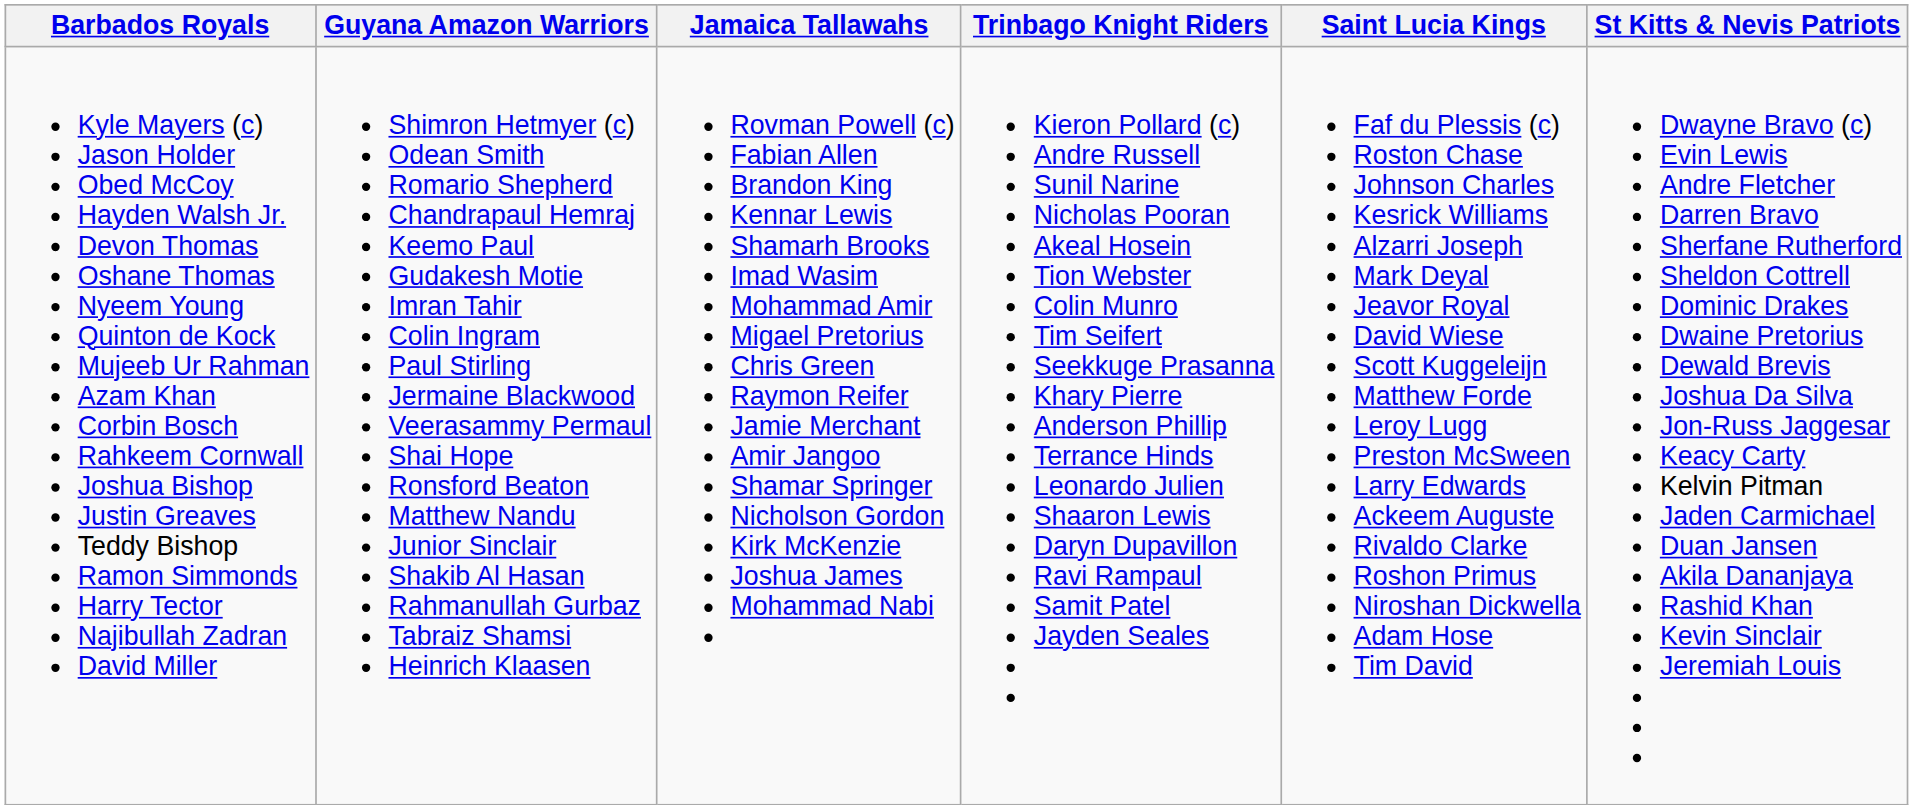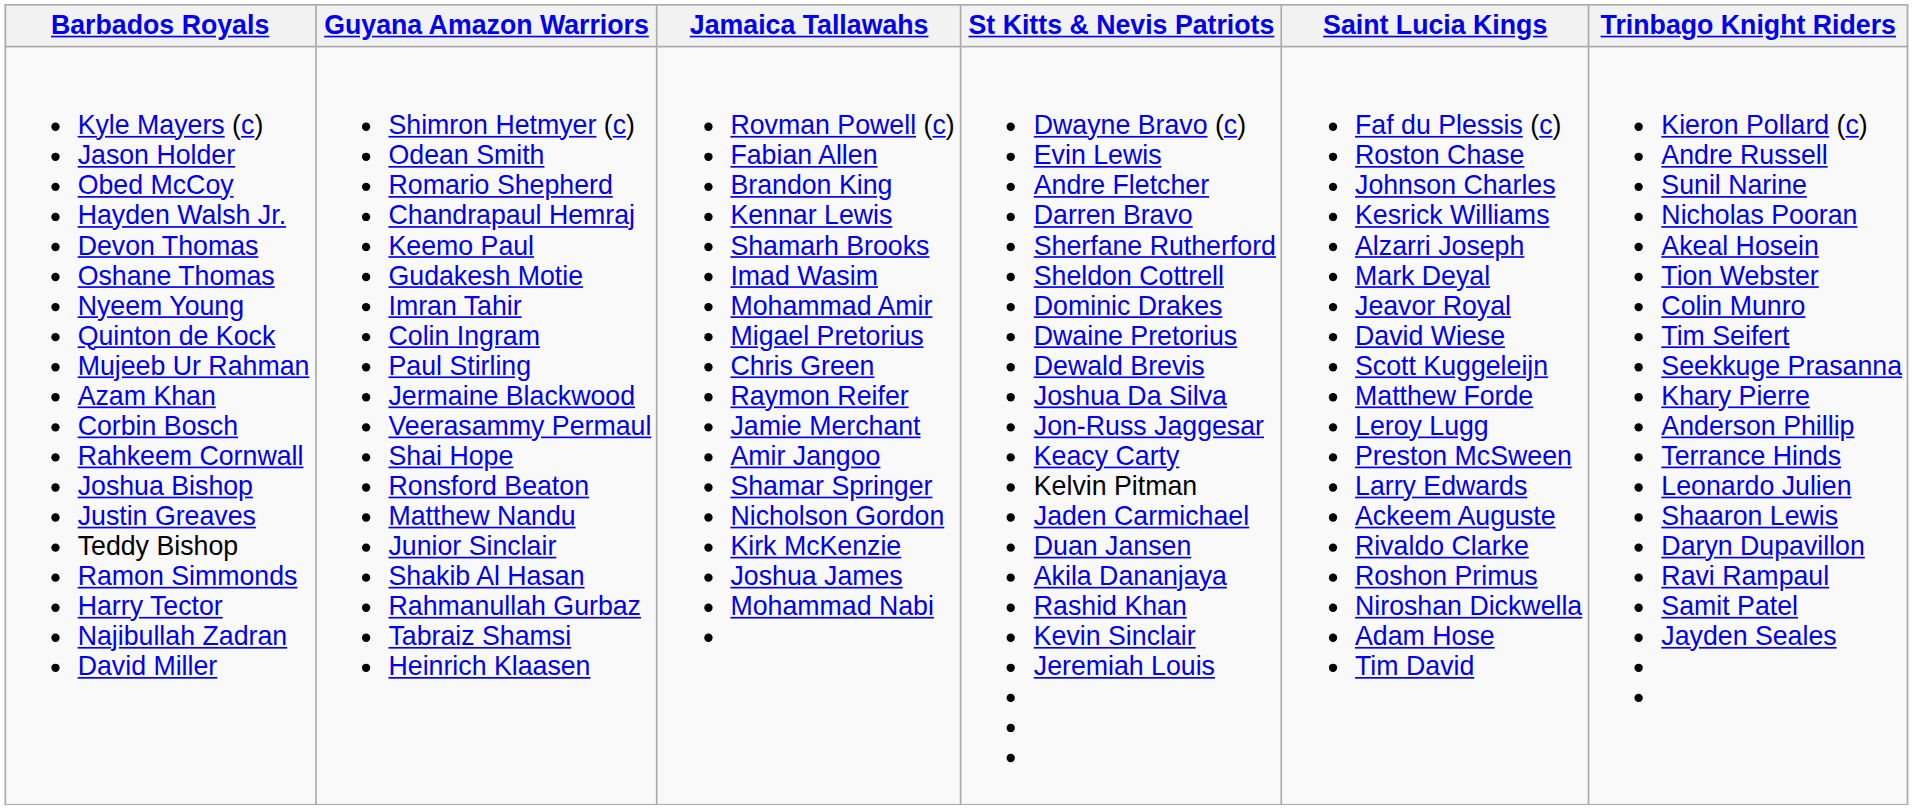columns swapped: (1748, 25) <-> (1121, 25)
